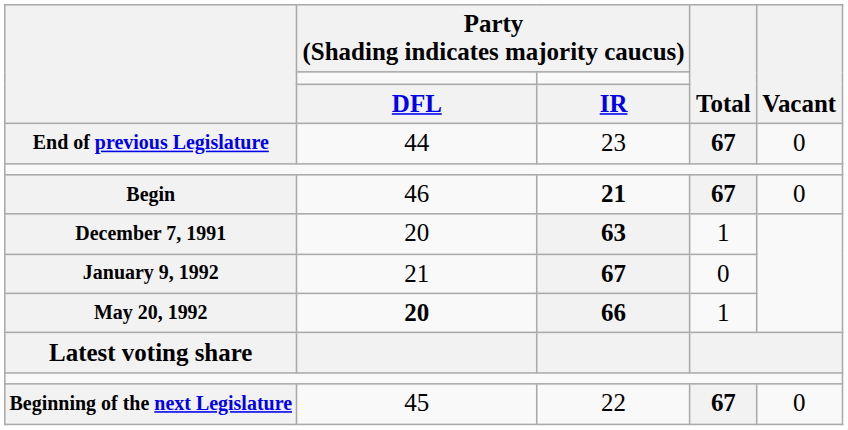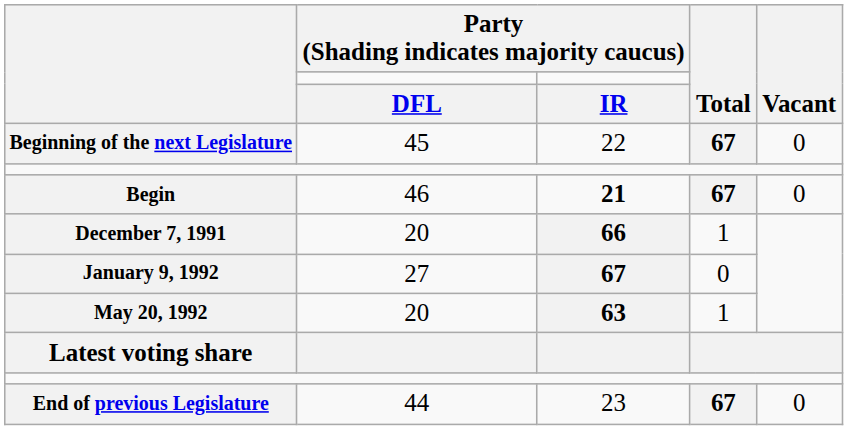rows swapped: (151, 143) <-> (151, 403)
(614, 233) 63 -> (614, 233) 66
(417, 273) 21 -> (417, 273) 27
(417, 312) bold -> (417, 312) normal
(614, 312) 66 -> (614, 312) 63
